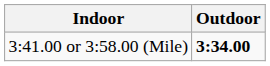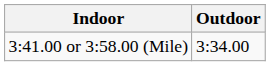(223, 46) bold -> (223, 46) normal
